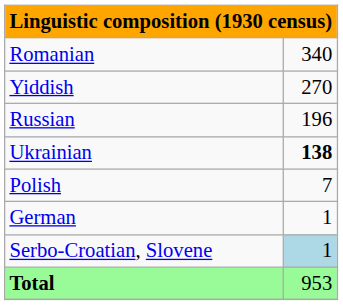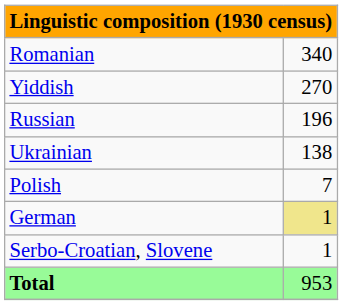(317, 152) bold -> (317, 152) normal
(327, 217) no background -> (327, 217) khaki background
(327, 250) lightblue background -> (327, 250) no background
